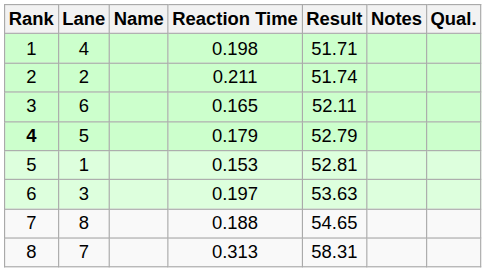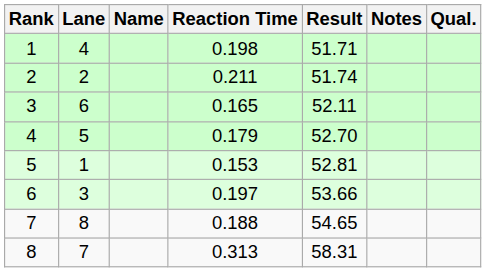(31, 135) bold -> (31, 135) normal
(334, 135) 52.79 -> (334, 135) 52.70
(334, 194) 53.63 -> (334, 194) 53.66
